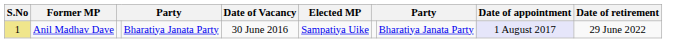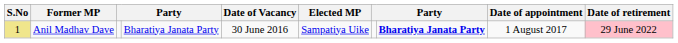(426, 29) normal -> (432, 29) bold
(525, 29) lavender background -> (536, 29) no background
(618, 29) no background -> (629, 29) pink background
